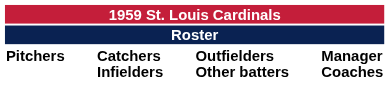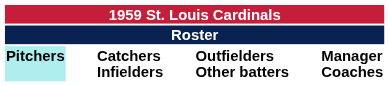(35, 55) no background -> (35, 55) paleturquoise background
